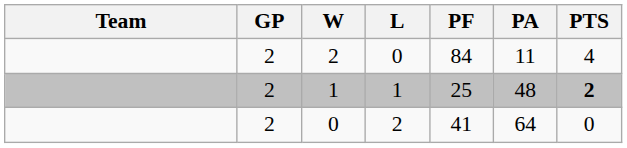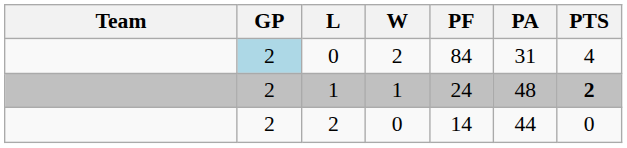columns swapped: (333, 21) <-> (397, 21)
(269, 55) no background -> (269, 55) lightblue background
(525, 55) 11 -> (525, 55) 31
(461, 90) 25 -> (461, 90) 24
(461, 124) 41 -> (461, 124) 14
(525, 124) 64 -> (525, 124) 44
